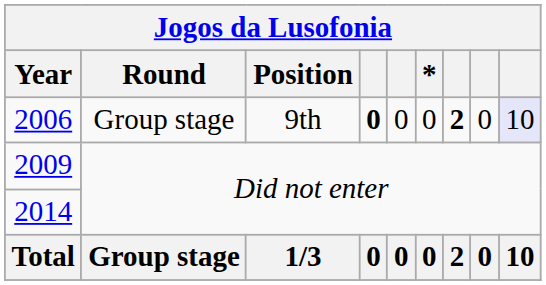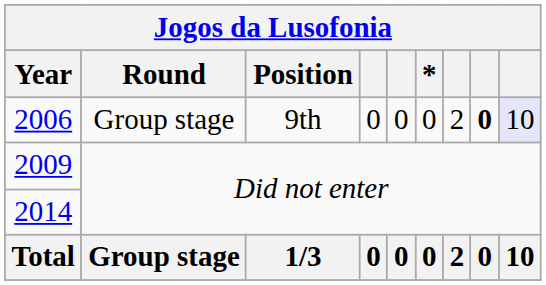(373, 119) bold -> (373, 119) normal
(457, 119) bold -> (457, 119) normal
(485, 119) normal -> (485, 119) bold
